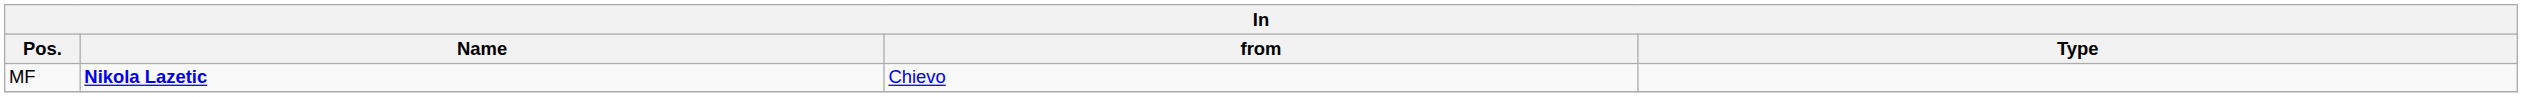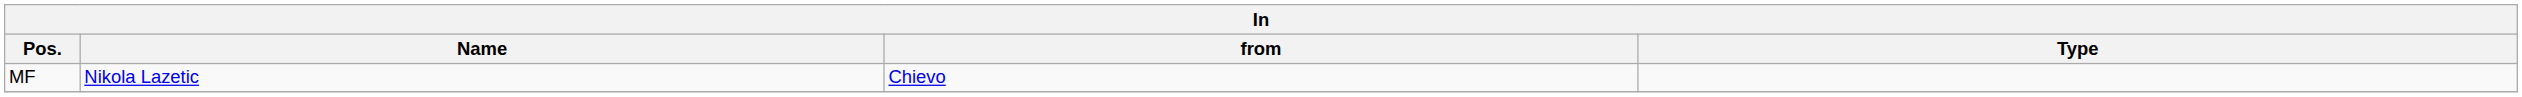(146, 78) bold -> (142, 78) normal
